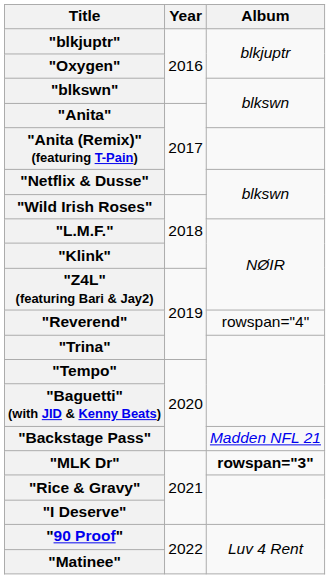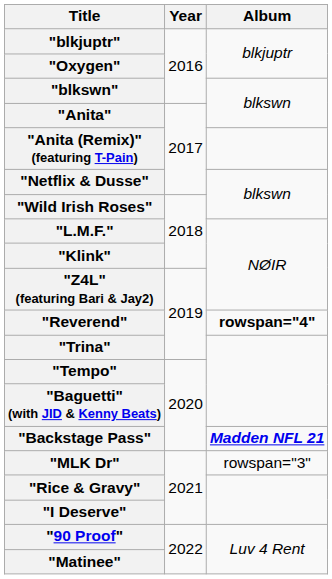(265, 322) normal -> (267, 322) bold
(265, 438) normal -> (267, 438) bold
(265, 463) bold -> (267, 463) normal
